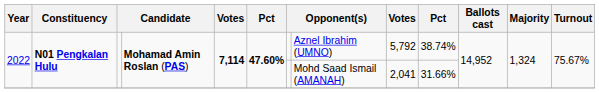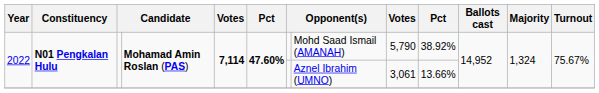(325, 46) Aznel Ibrahim (UMNO) -> (335, 46) Mohd Saad Ismail (AMANAH)
(403, 46) 5,792 -> (403, 46) 5,790
(438, 46) 38.74% -> (438, 46) 38.92%
(335, 74) Mohd Saad Ismail (AMANAH) -> (325, 74) Aznel Ibrahim (UMNO)
(403, 74) 2,041 -> (403, 74) 3,061
(438, 74) 31.66% -> (438, 74) 13.66%
